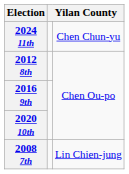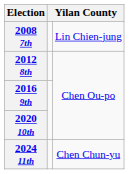rows swapped: (26, 154) <-> (26, 36)
